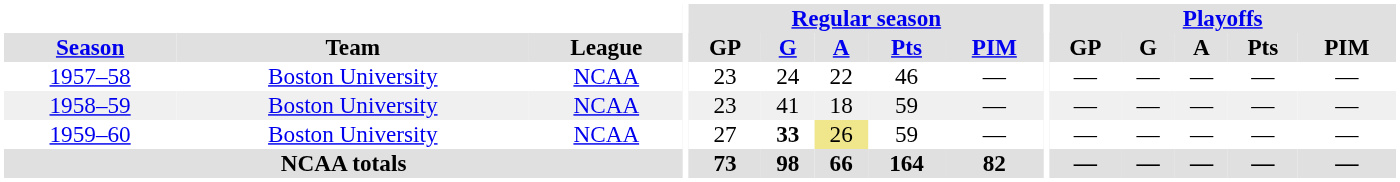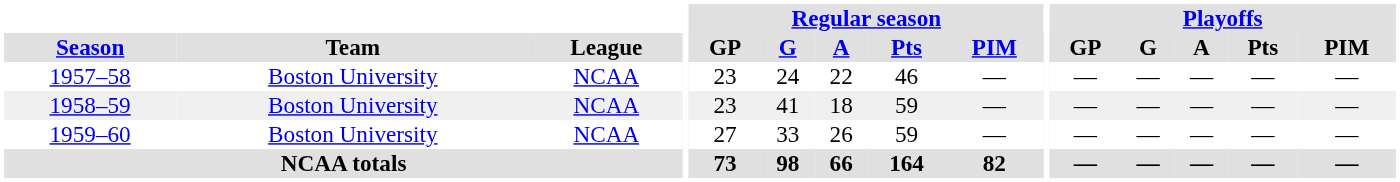(788, 134) bold -> (788, 134) normal
(841, 134) khaki background -> (841, 134) no background
